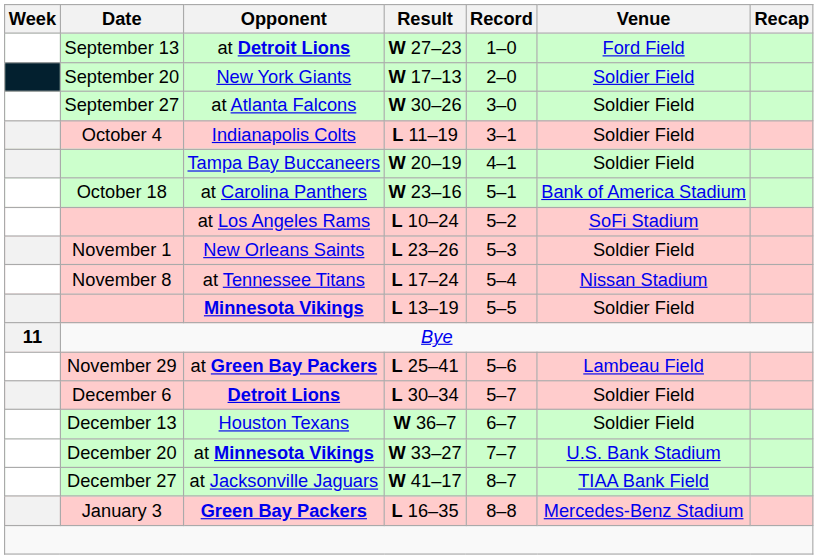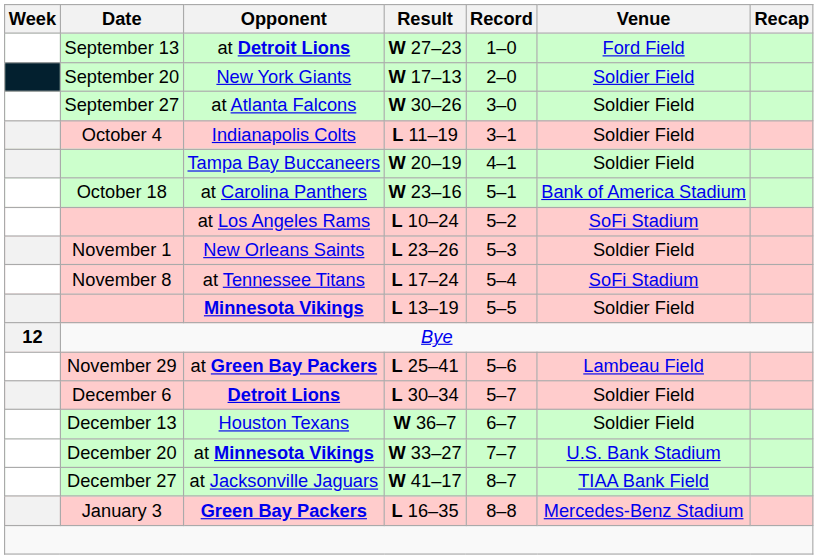(644, 279) Nissan Stadium -> (644, 279) SoFi Stadium
(32, 337) 11 -> (32, 337) 12
